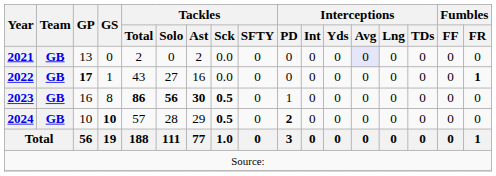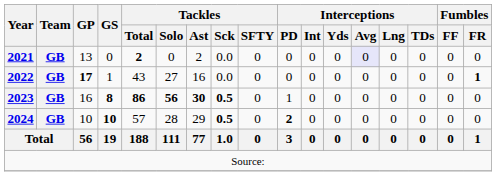(139, 56) normal -> (139, 56) bold
(110, 98) normal -> (110, 98) bold
